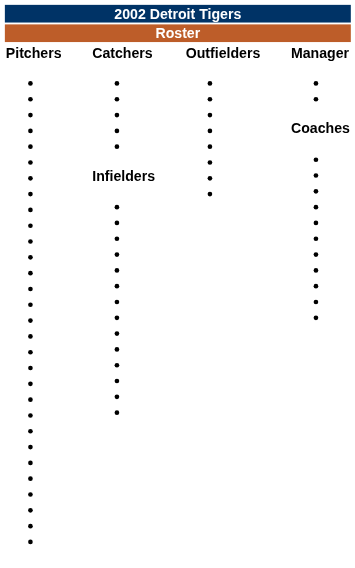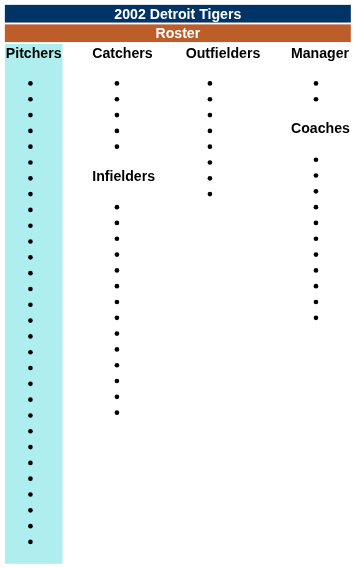(34, 297) no background -> (34, 297) paleturquoise background
